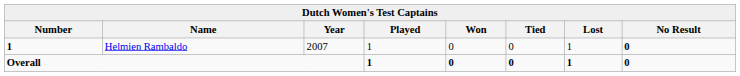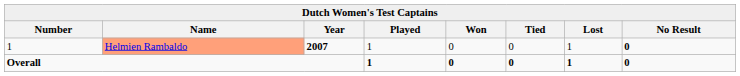(9, 46) bold -> (9, 46) normal
(146, 46) no background -> (146, 46) lightsalmon background
(317, 46) normal -> (317, 46) bold
